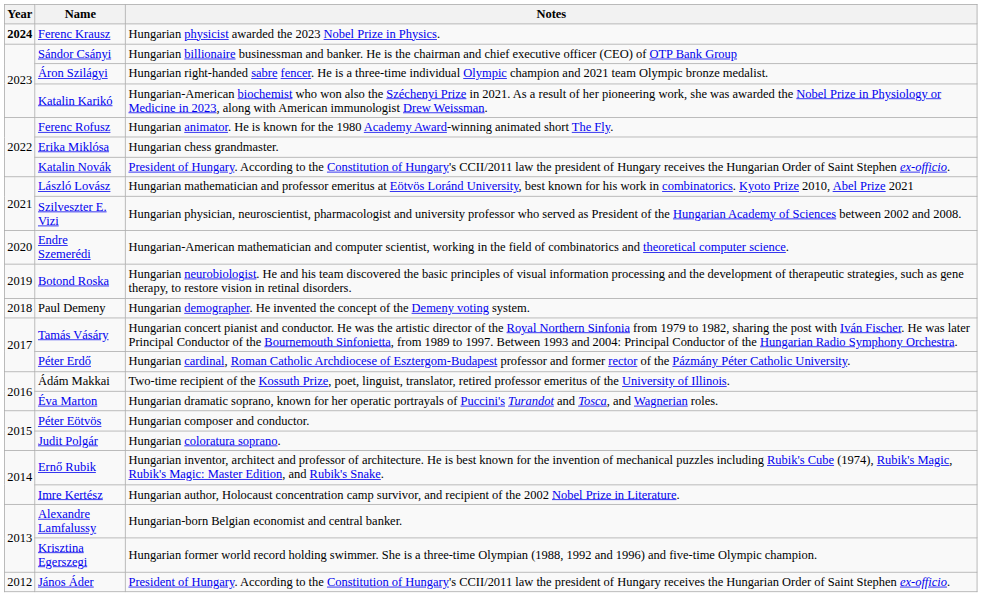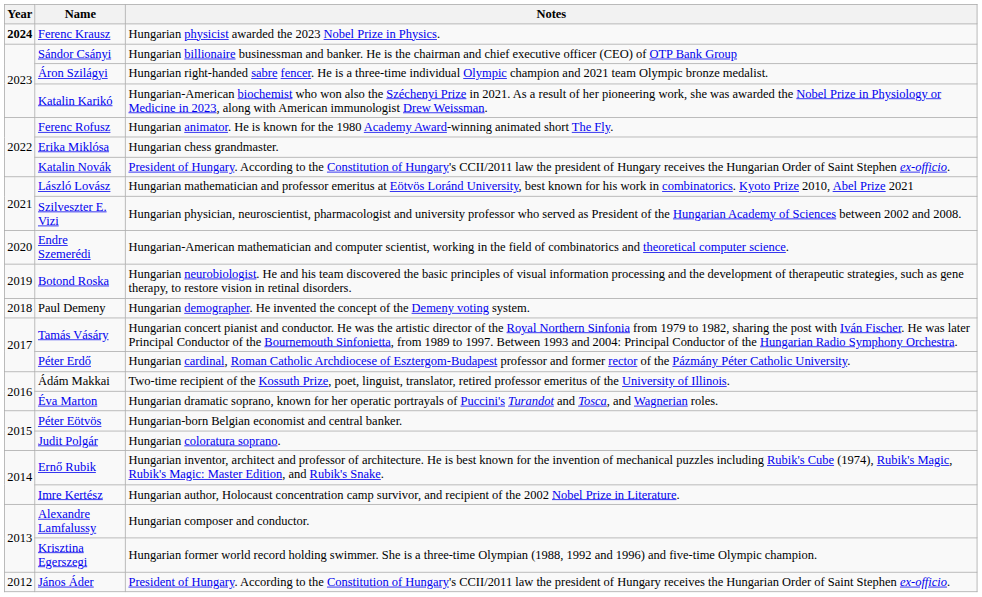(219, 421) Hungarian composer and conductor. -> (265, 421) Hungarian-born Belgian economist and central banker.
(265, 521) Hungarian-born Belgian economist and central banker. -> (219, 521) Hungarian composer and conductor.
